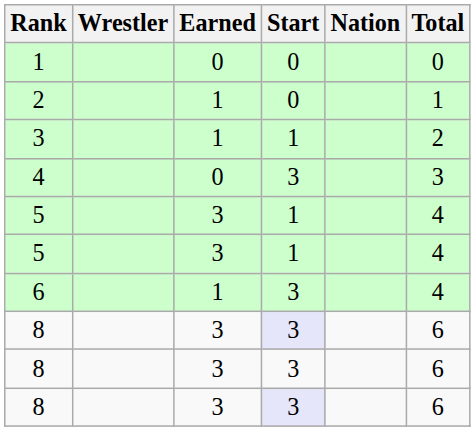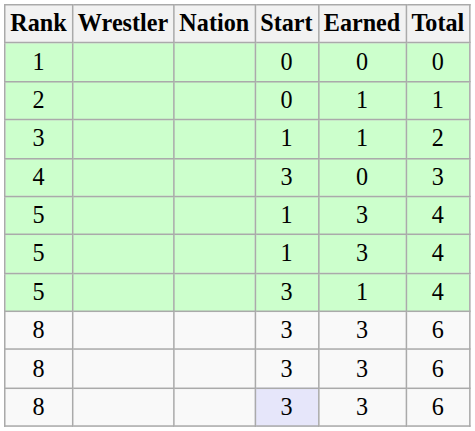columns swapped: (365, 23) <-> (218, 23)
(39, 291) 6 -> (39, 291) 5
(293, 330) lavender background -> (286, 330) no background
